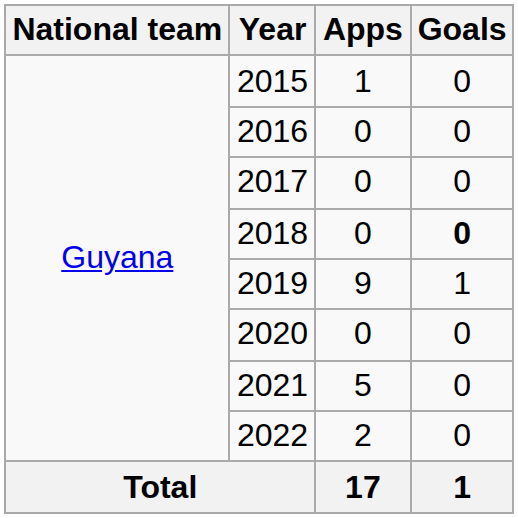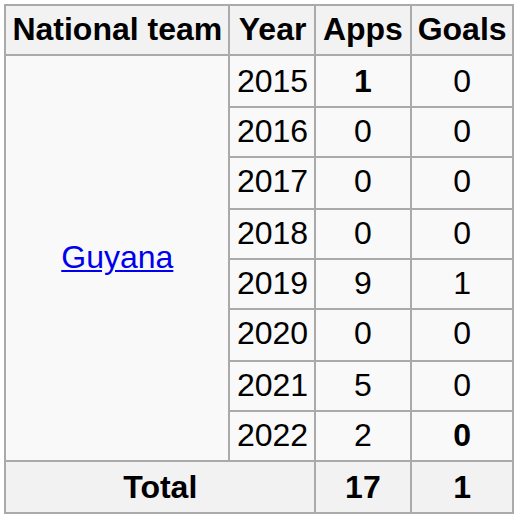(363, 80) normal -> (363, 80) bold
(462, 232) bold -> (462, 232) normal
(462, 435) normal -> (462, 435) bold
